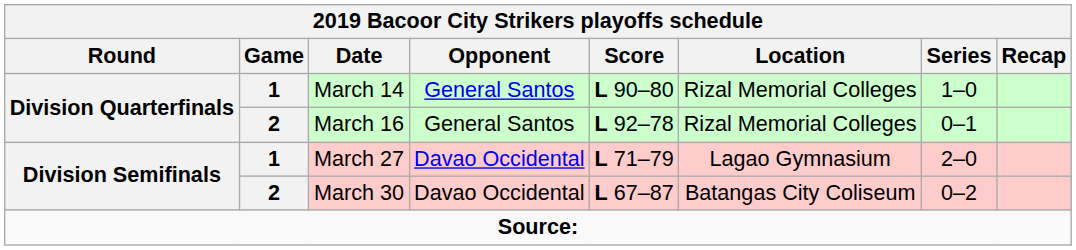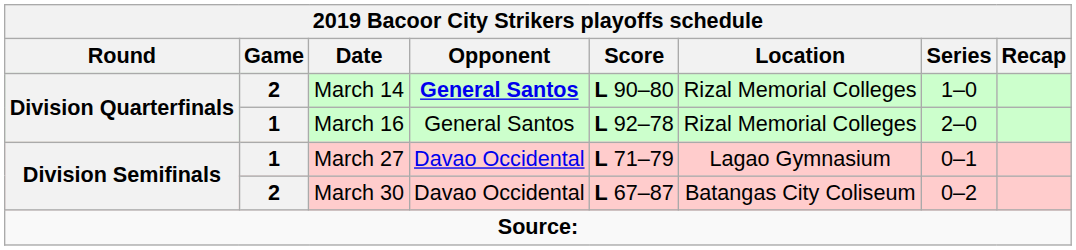(274, 90) 1 -> (274, 90) 2
(499, 90) normal -> (499, 90) bold
(274, 124) 2 -> (274, 124) 1
(959, 124) 0–1 -> (959, 124) 2–0
(959, 158) 2–0 -> (959, 158) 0–1
